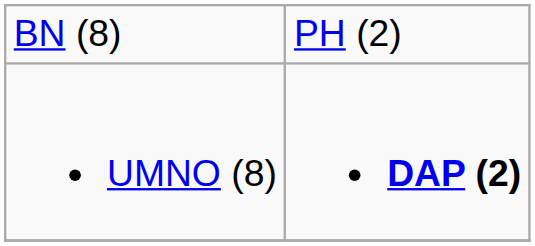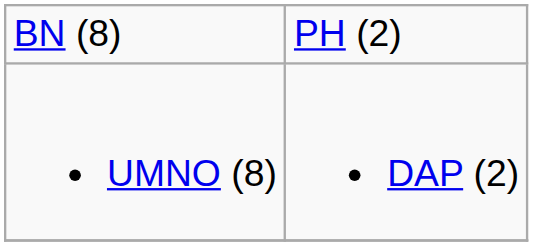(408, 173) bold -> (407, 173) normal
